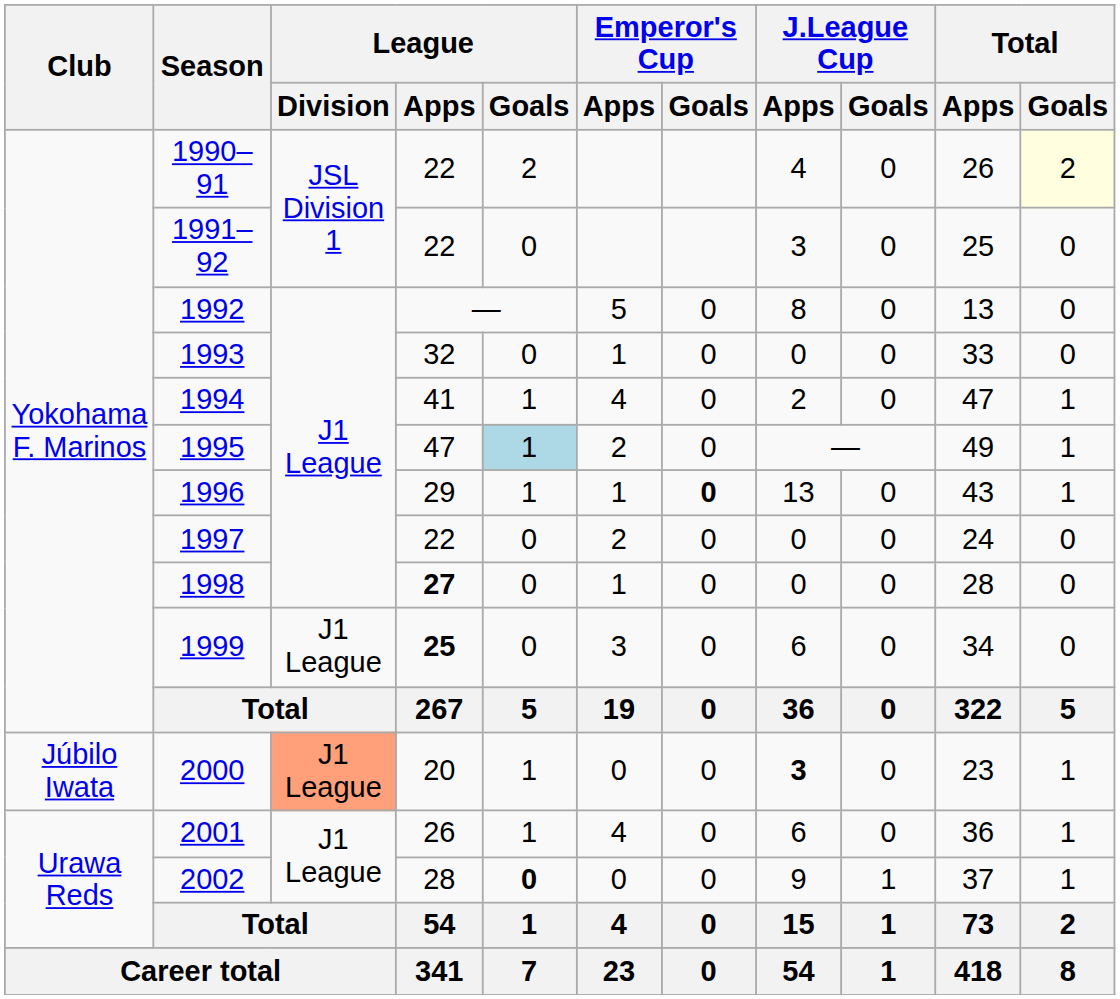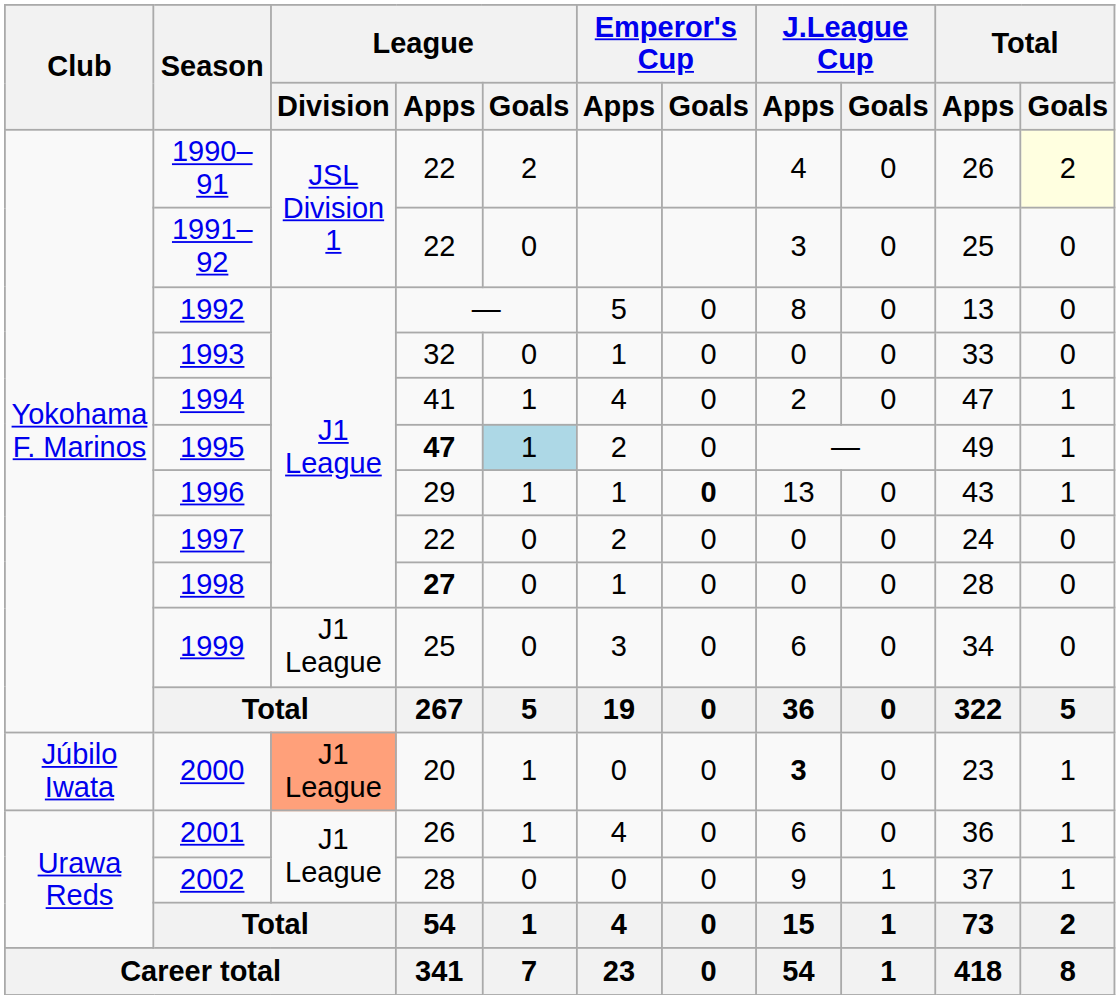(439, 446) normal -> (439, 446) bold
(439, 646) bold -> (439, 646) normal
(529, 879) bold -> (529, 879) normal
